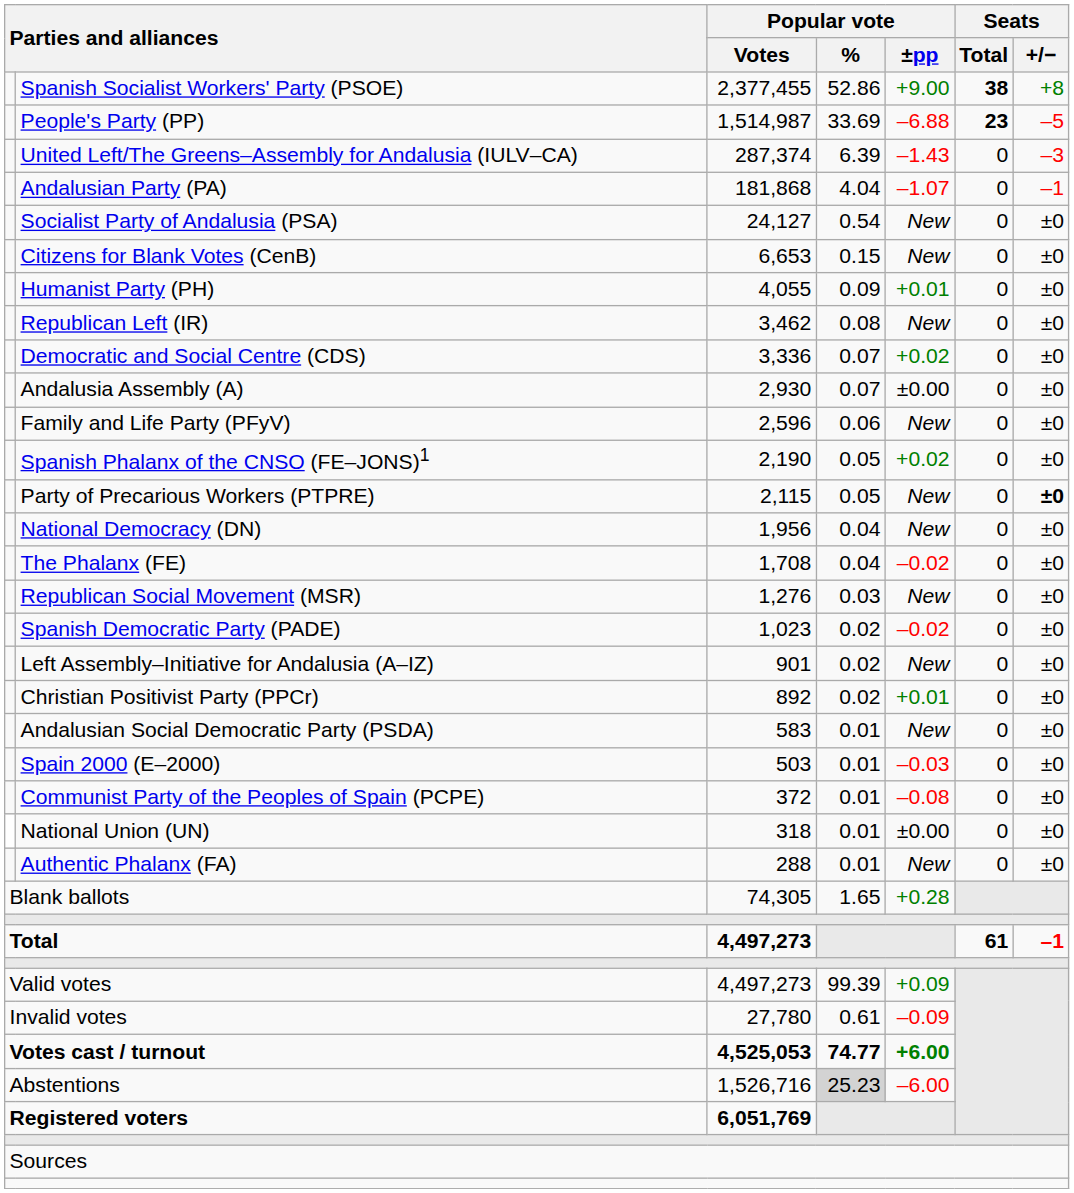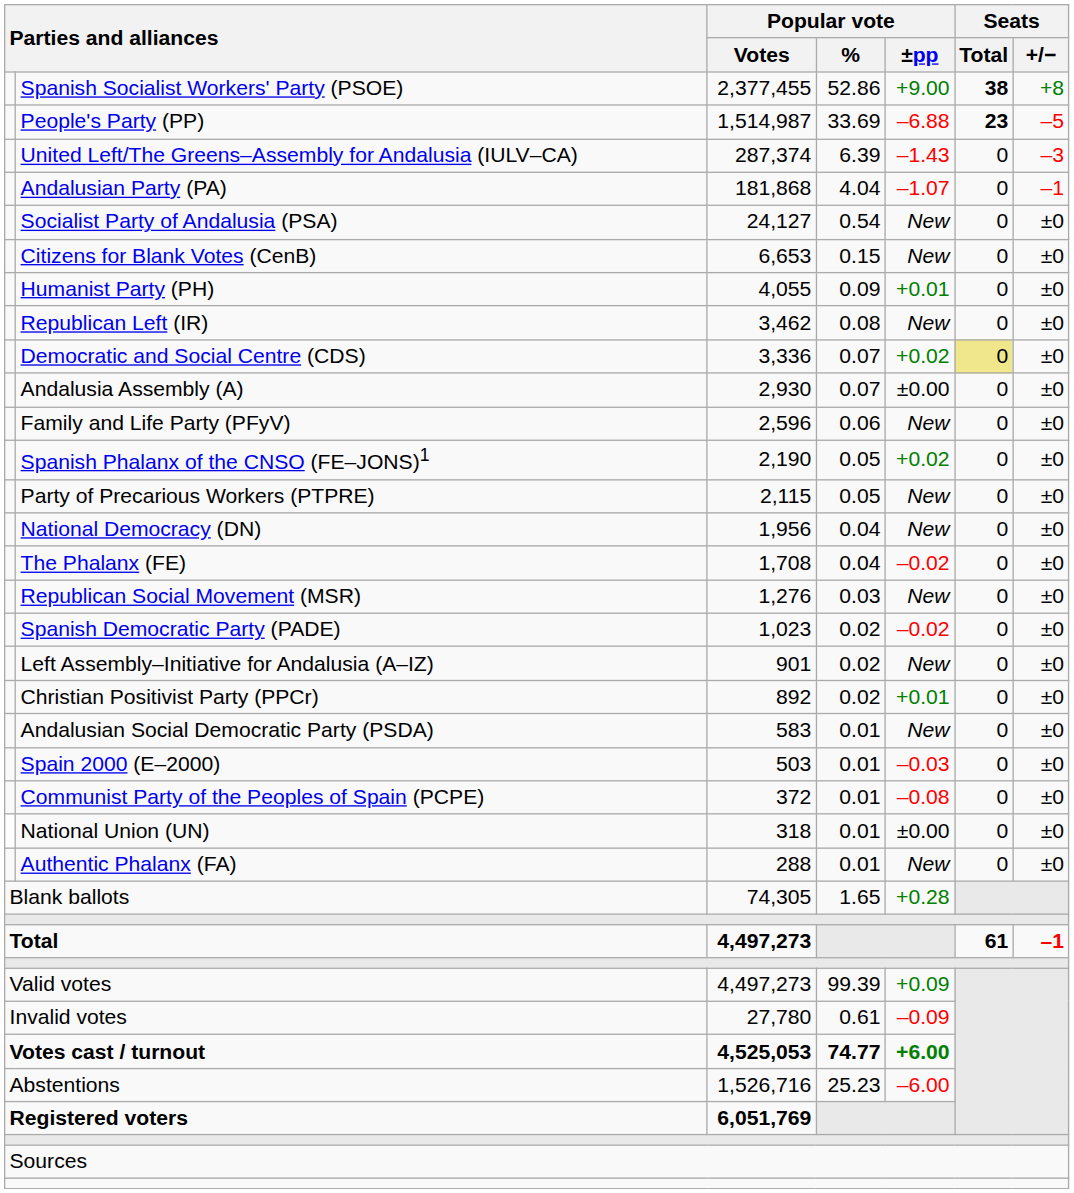(1002, 356) no background -> (1002, 356) khaki background
(1052, 495) bold -> (1052, 495) normal
(854, 1084) lightgrey background -> (854, 1084) no background
